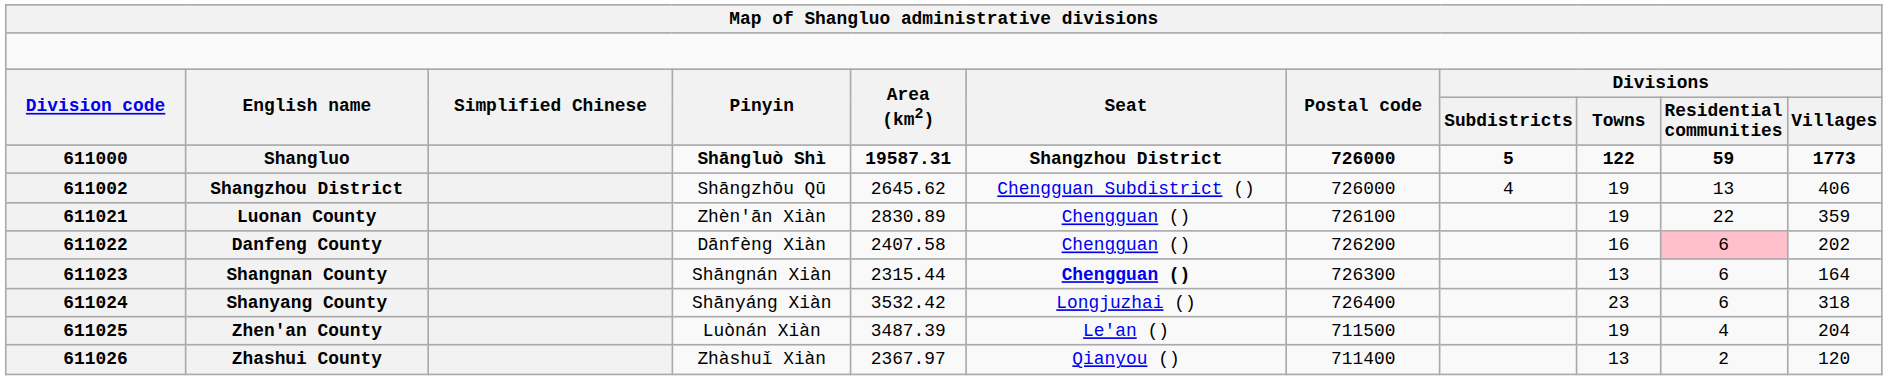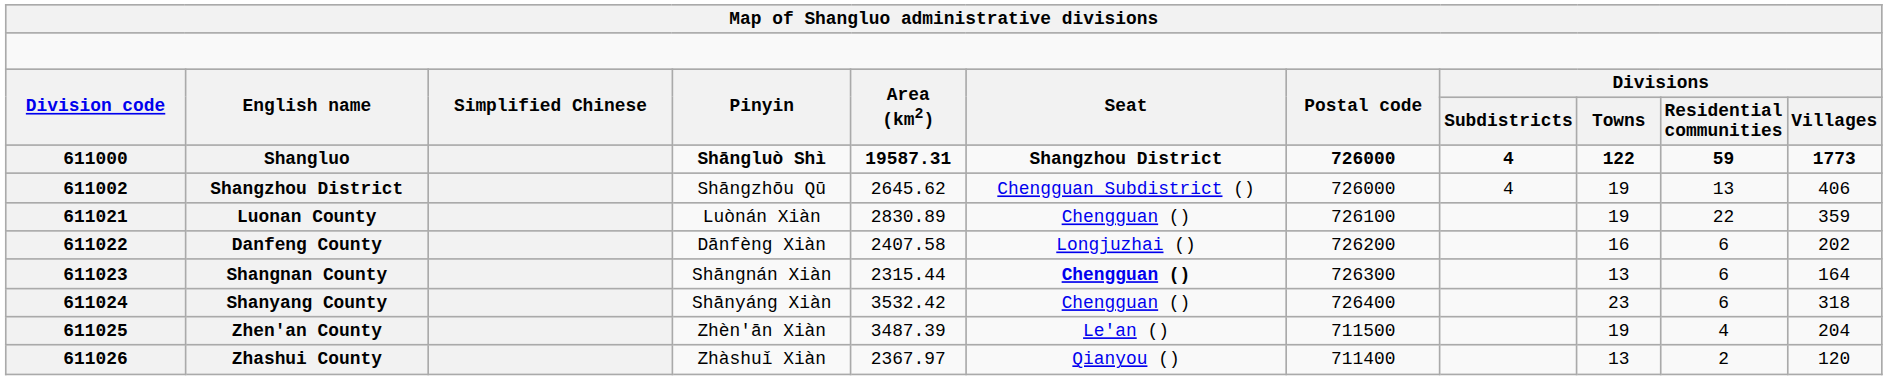(1508, 159) 5 -> (1508, 159) 4
(762, 217) Zhèn'ān Xiàn -> (762, 217) Luònán Xiàn
(1126, 245) Chengguan () -> (1126, 245) Longjuzhai ()
(1724, 245) pink background -> (1724, 245) no background
(1126, 302) Longjuzhai () -> (1126, 302) Chengguan ()
(762, 331) Luònán Xiàn -> (762, 331) Zhèn'ān Xiàn
